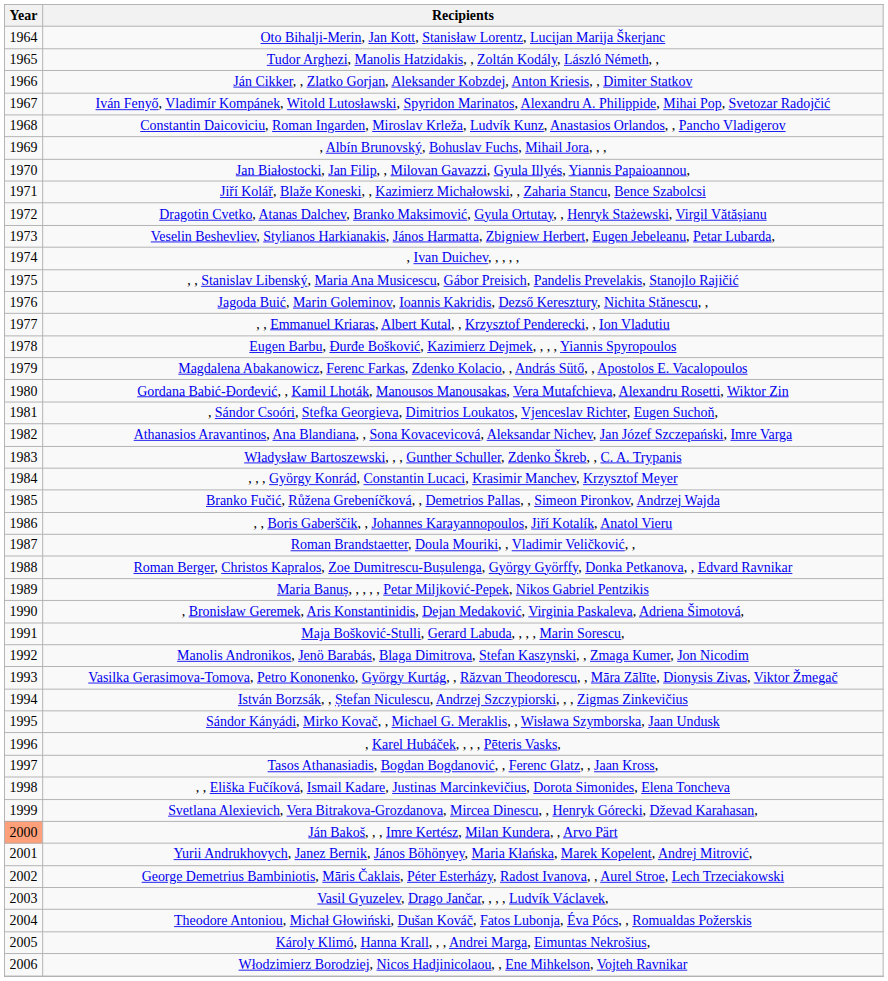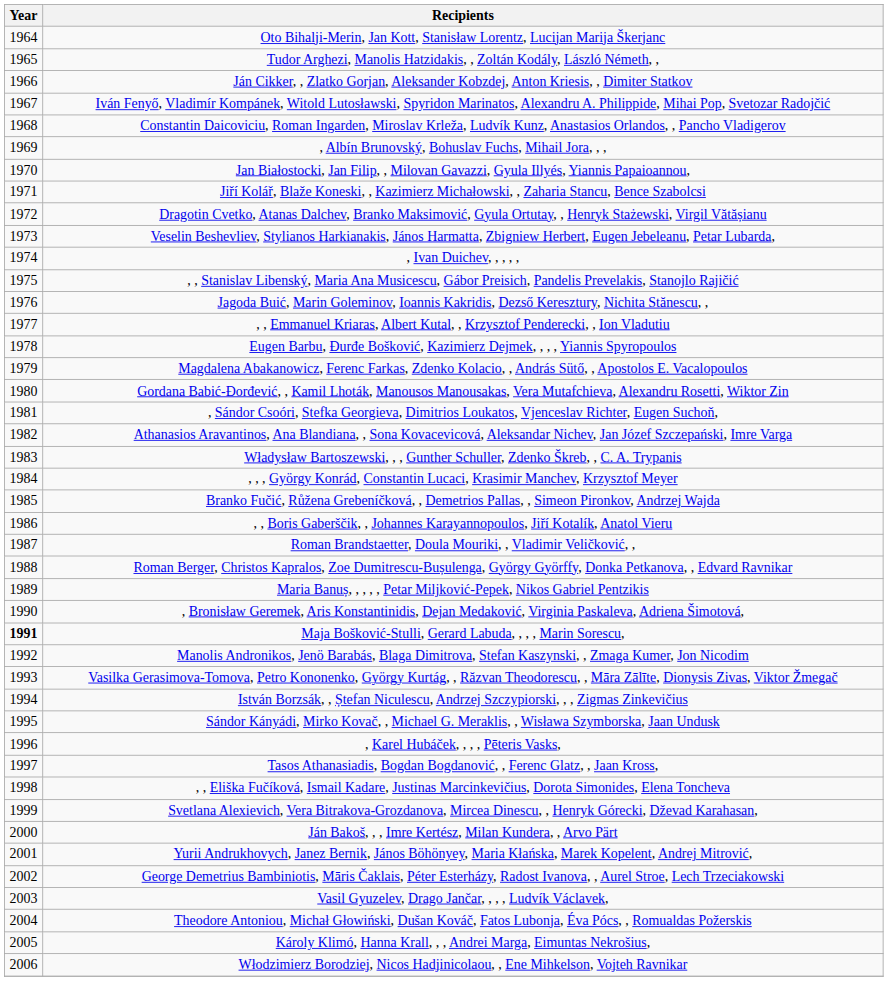(23, 633) normal -> (23, 633) bold
(23, 832) lightsalmon background -> (23, 832) no background
